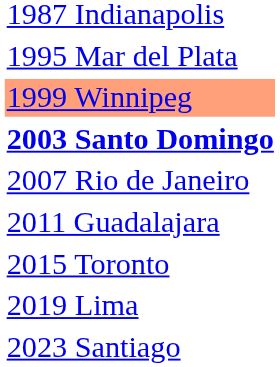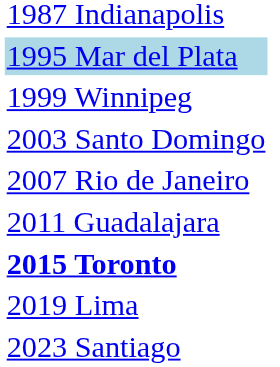(122, 55) no background -> (122, 55) lightblue background
(99, 97) lightsalmon background -> (99, 97) no background
(140, 138) bold -> (136, 138) normal
(88, 263) normal -> (92, 263) bold
